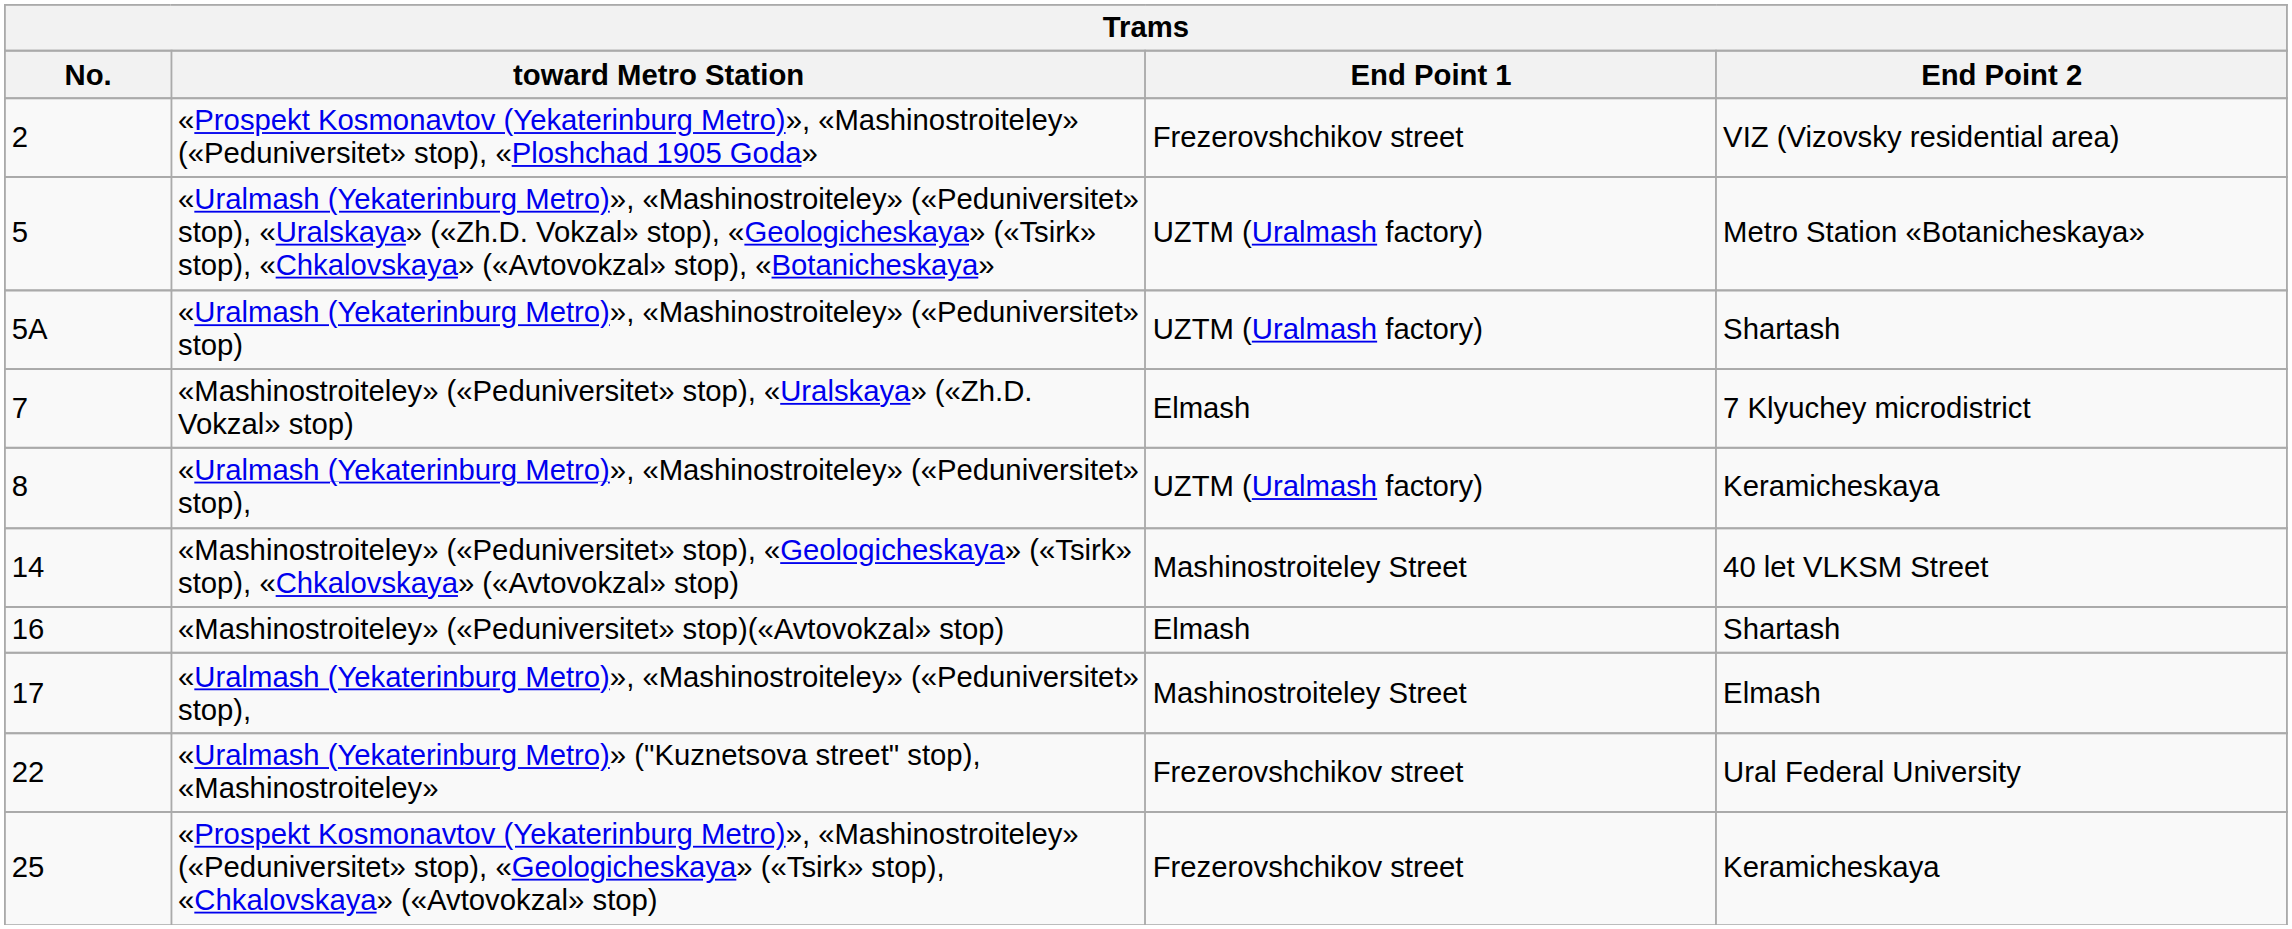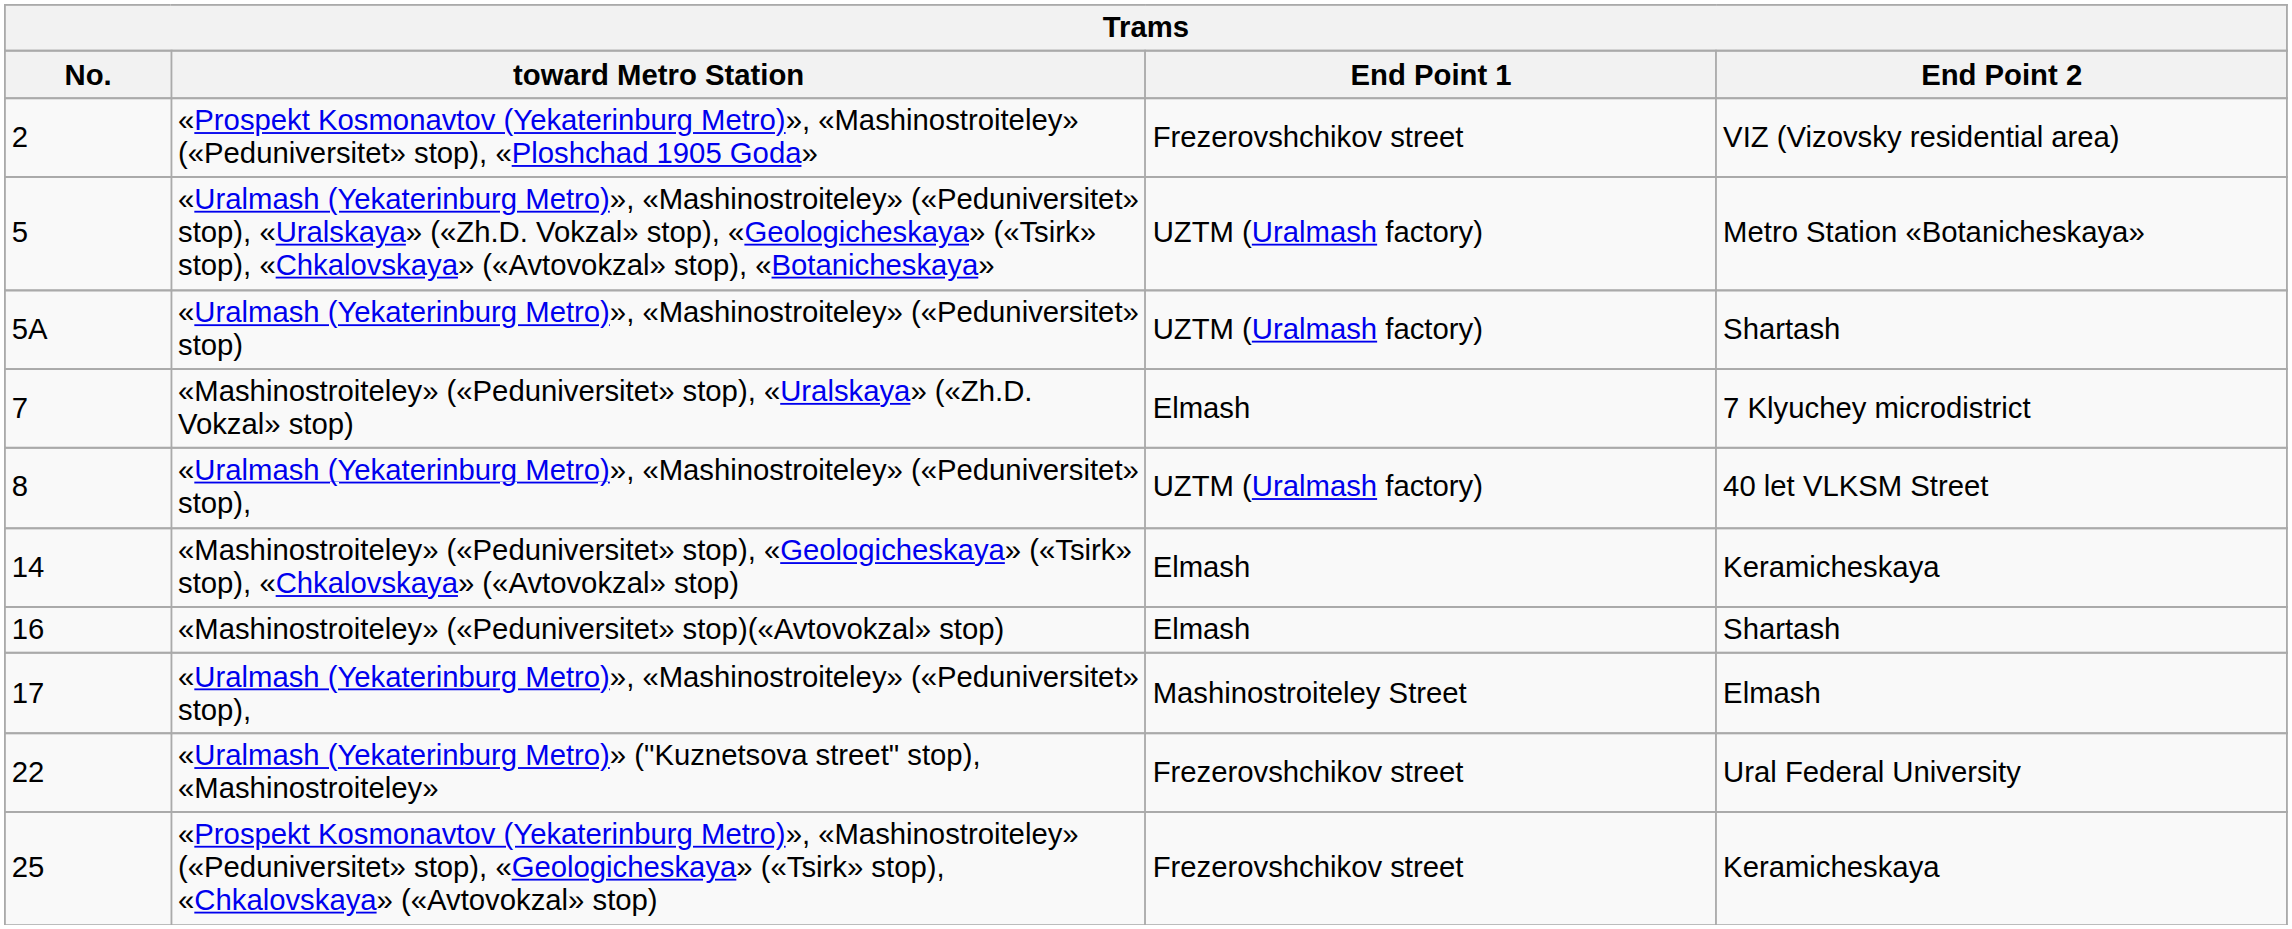(1831, 487) Keramicheskaya -> (1856, 487) 40 let VLKSM Street
(1310, 566) Mashinostroiteley Street -> (1201, 566) Elmash
(1856, 566) 40 let VLKSM Street -> (1831, 566) Keramicheskaya
